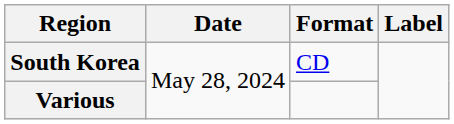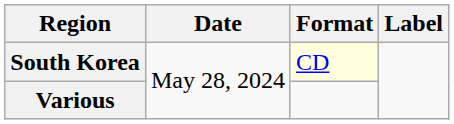(313, 61) no background -> (313, 61) lightyellow background
